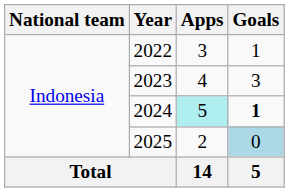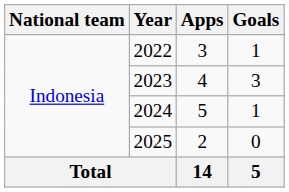(202, 111) paleturquoise background -> (202, 111) no background
(256, 111) bold -> (256, 111) normal
(256, 141) lightblue background -> (256, 141) no background
